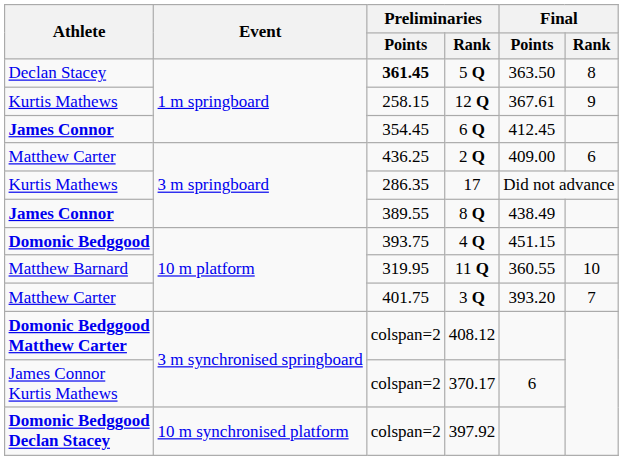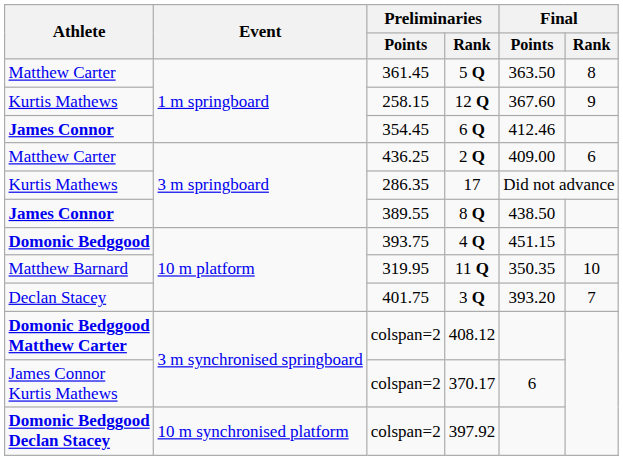(57, 73) Declan Stacey -> (62, 73) Matthew Carter
(406, 73) bold -> (406, 73) normal
(532, 101) 367.61 -> (532, 101) 367.60
(532, 129) 412.45 -> (532, 129) 412.46
(532, 213) 438.49 -> (532, 213) 438.50
(532, 269) 360.55 -> (532, 269) 350.35
(62, 297) Matthew Carter -> (57, 297) Declan Stacey
